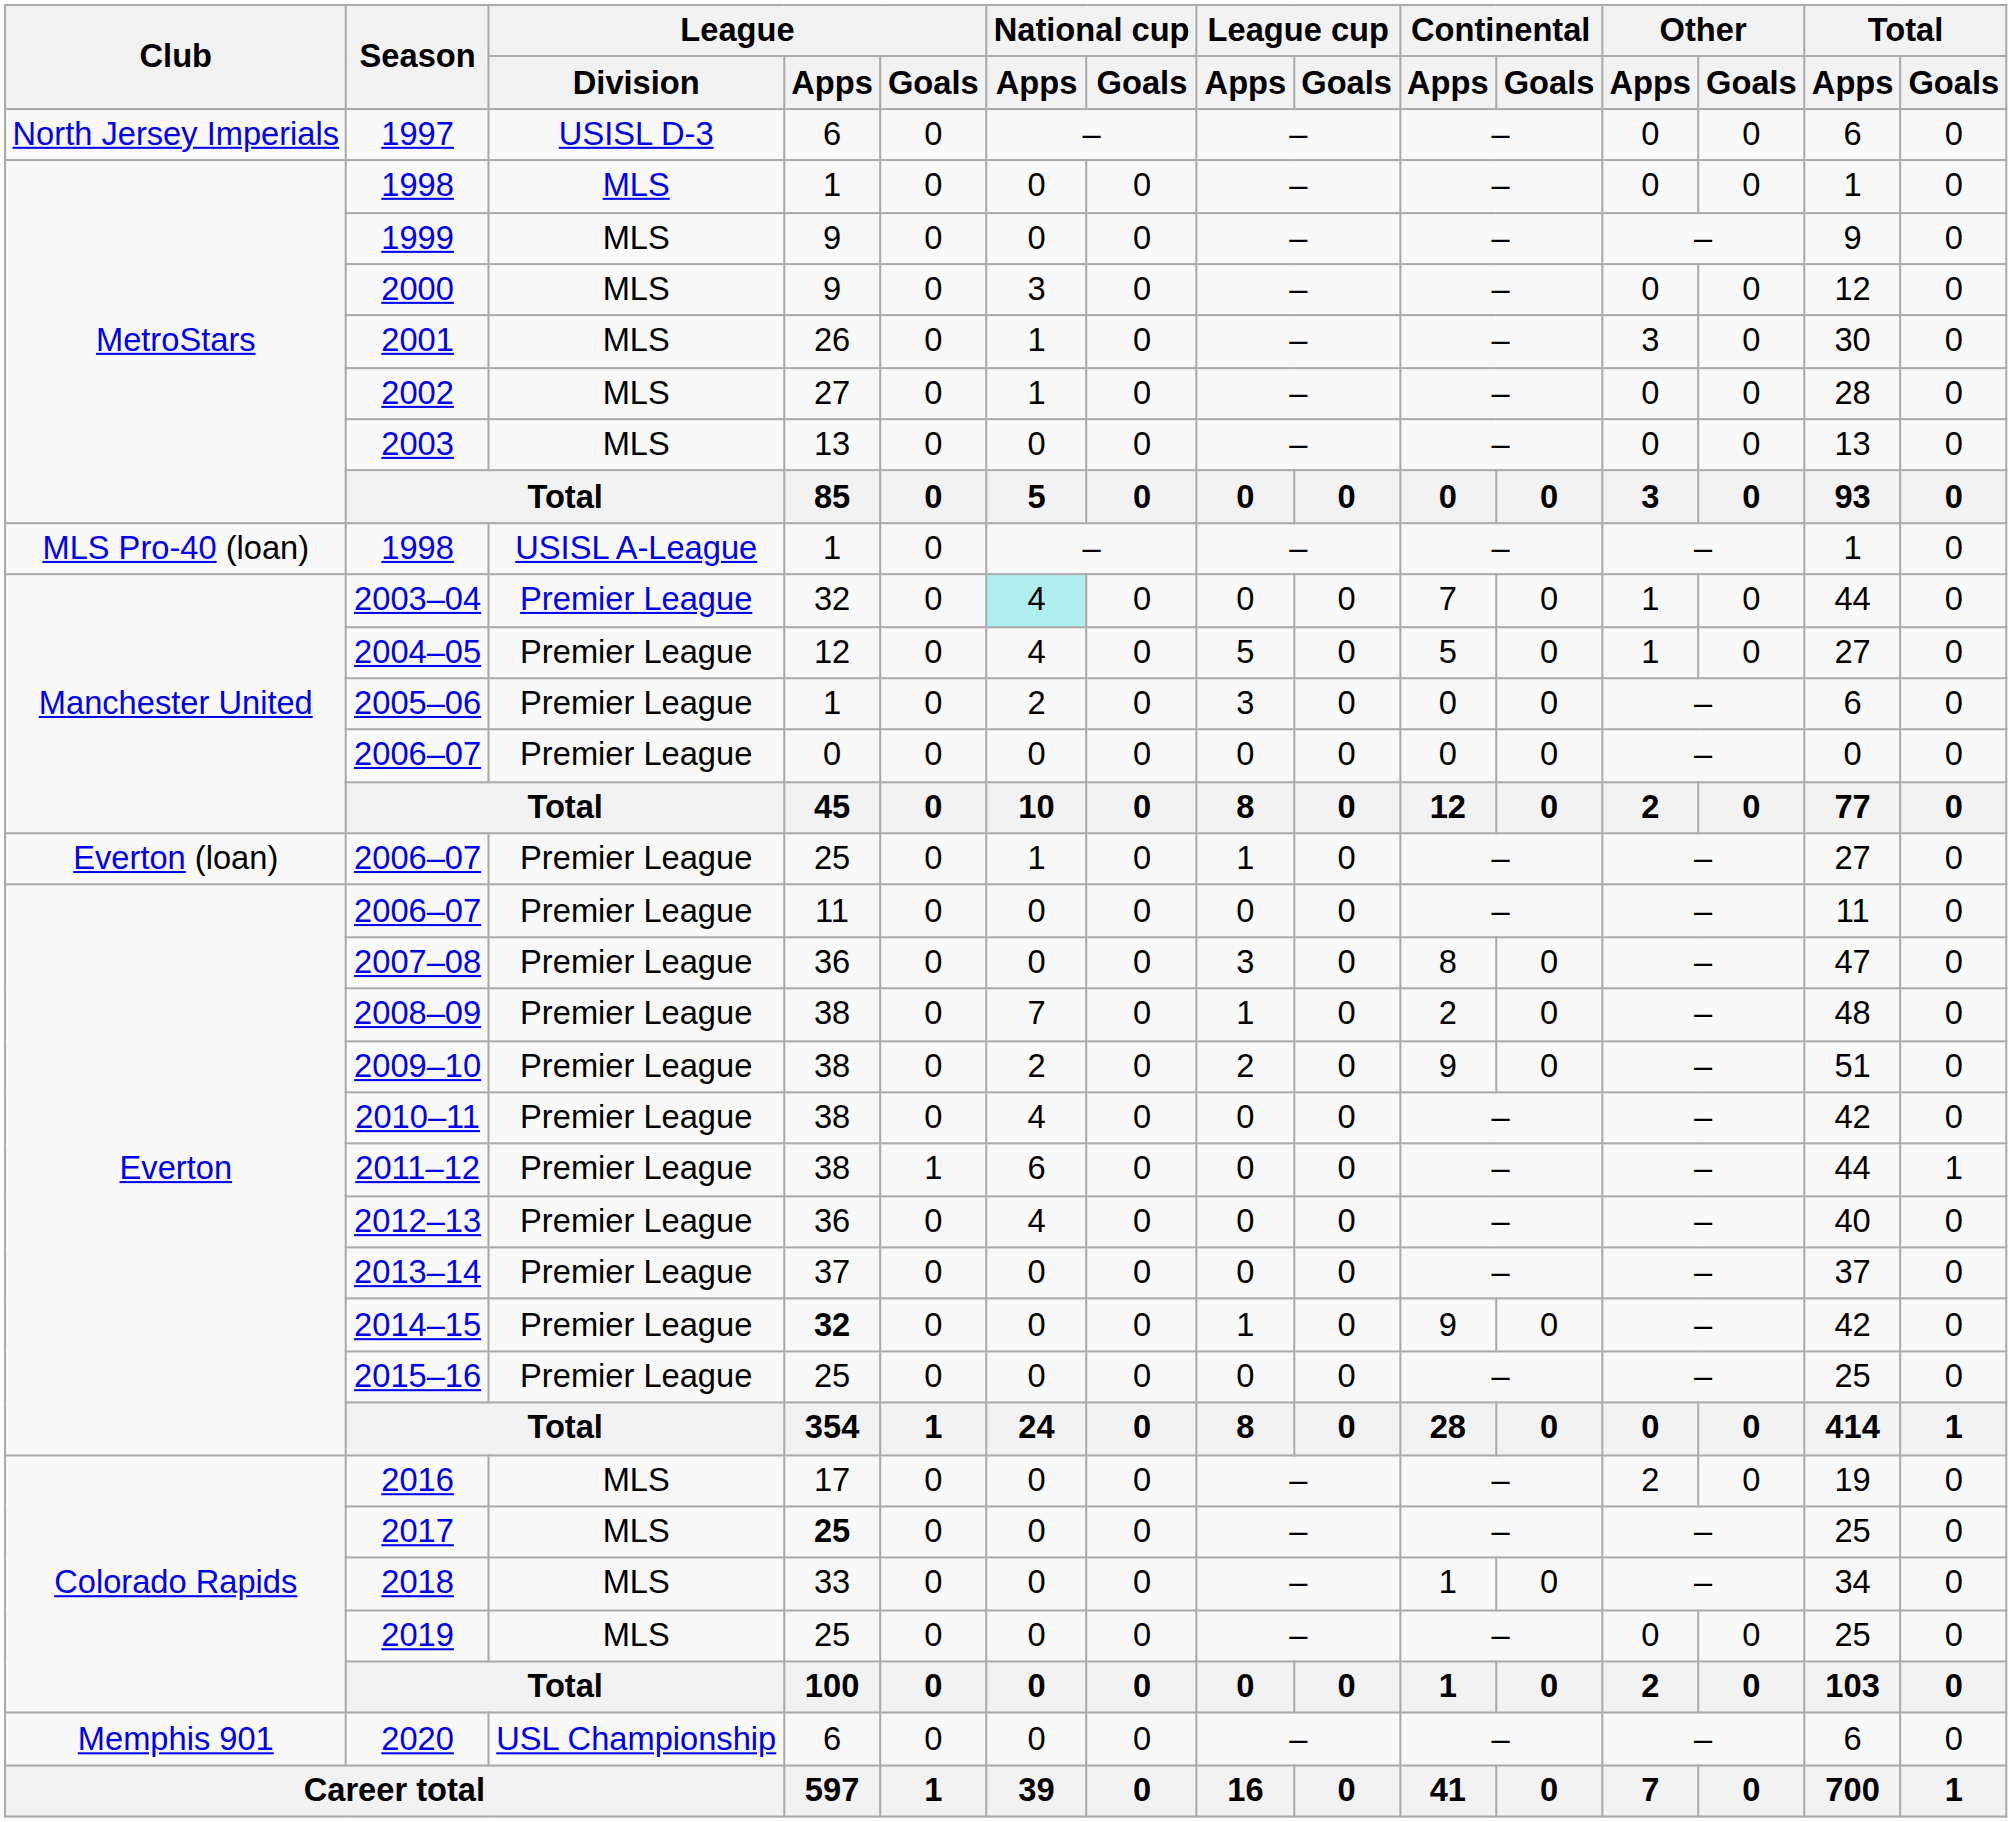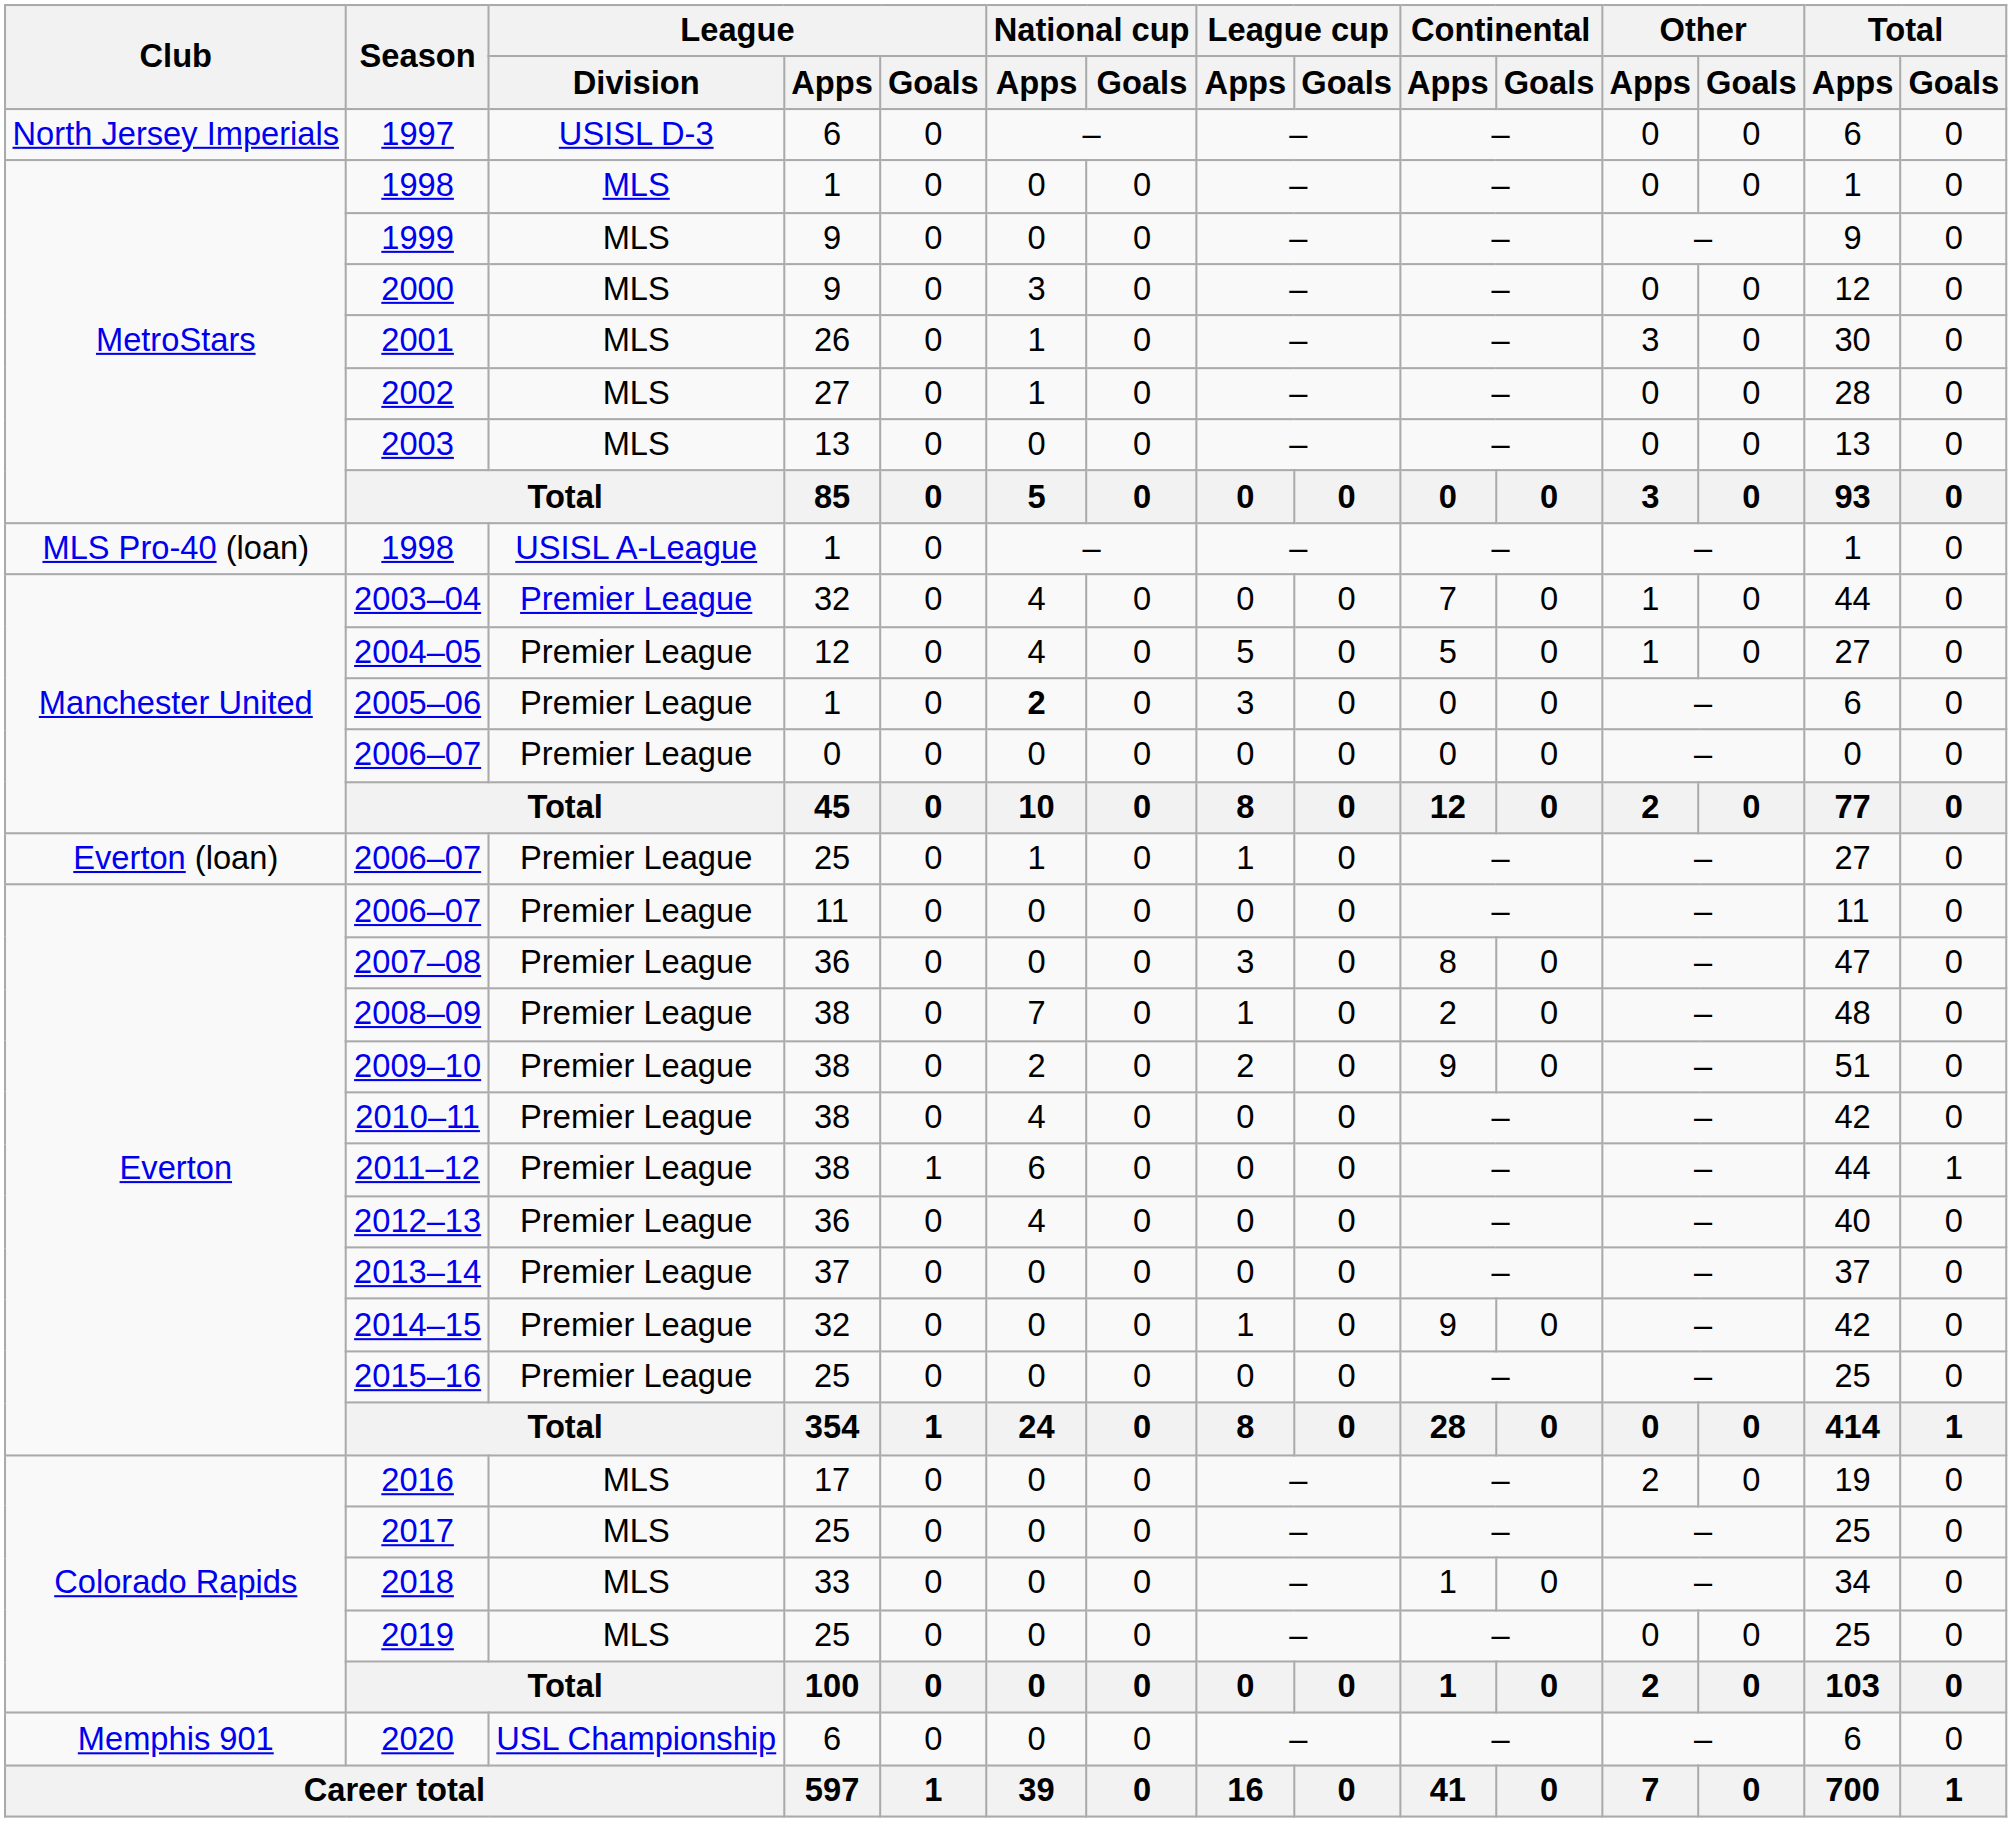(1036, 599) paleturquoise background -> (1036, 599) no background
(1036, 703) normal -> (1036, 703) bold
(832, 1324) bold -> (832, 1324) normal
(832, 1531) bold -> (832, 1531) normal
